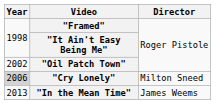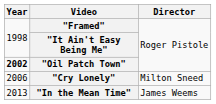(17, 64) normal -> (17, 64) bold
(17, 78) lightgrey background -> (17, 78) no background
